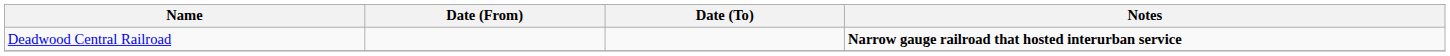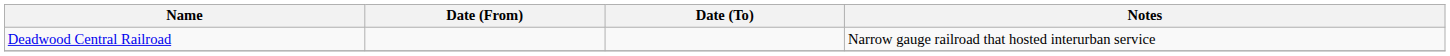(1015, 39) bold -> (1002, 39) normal
